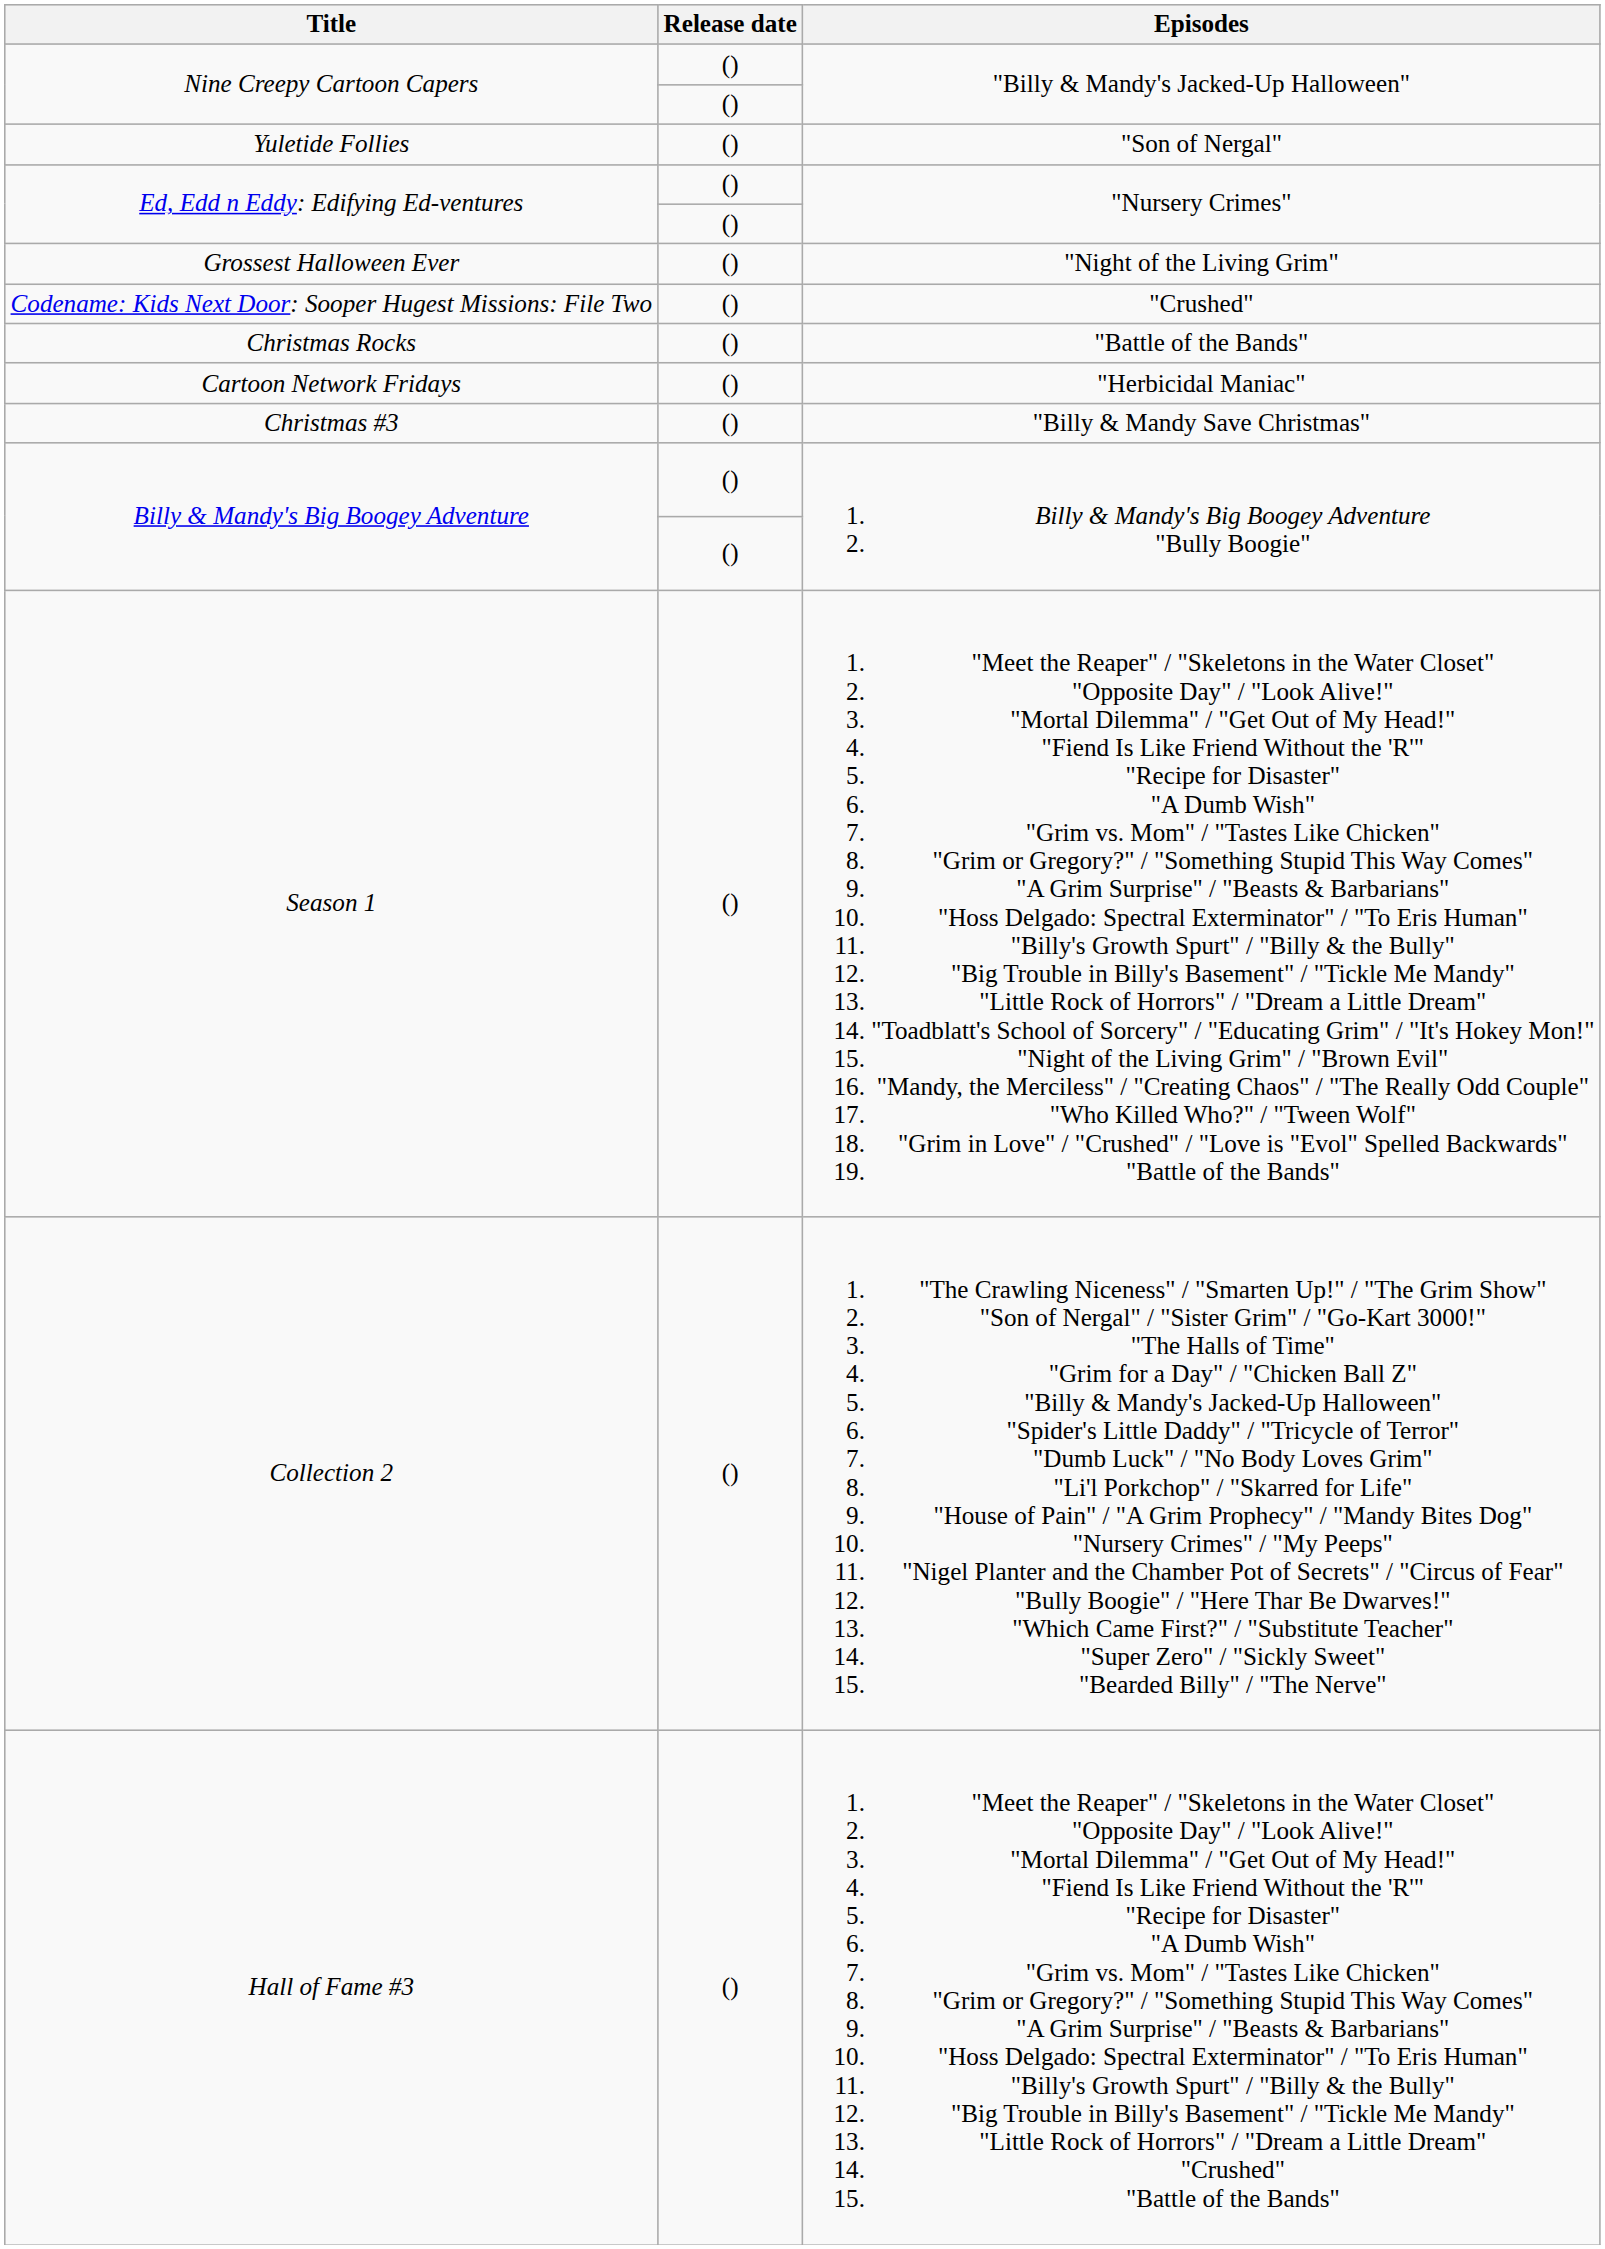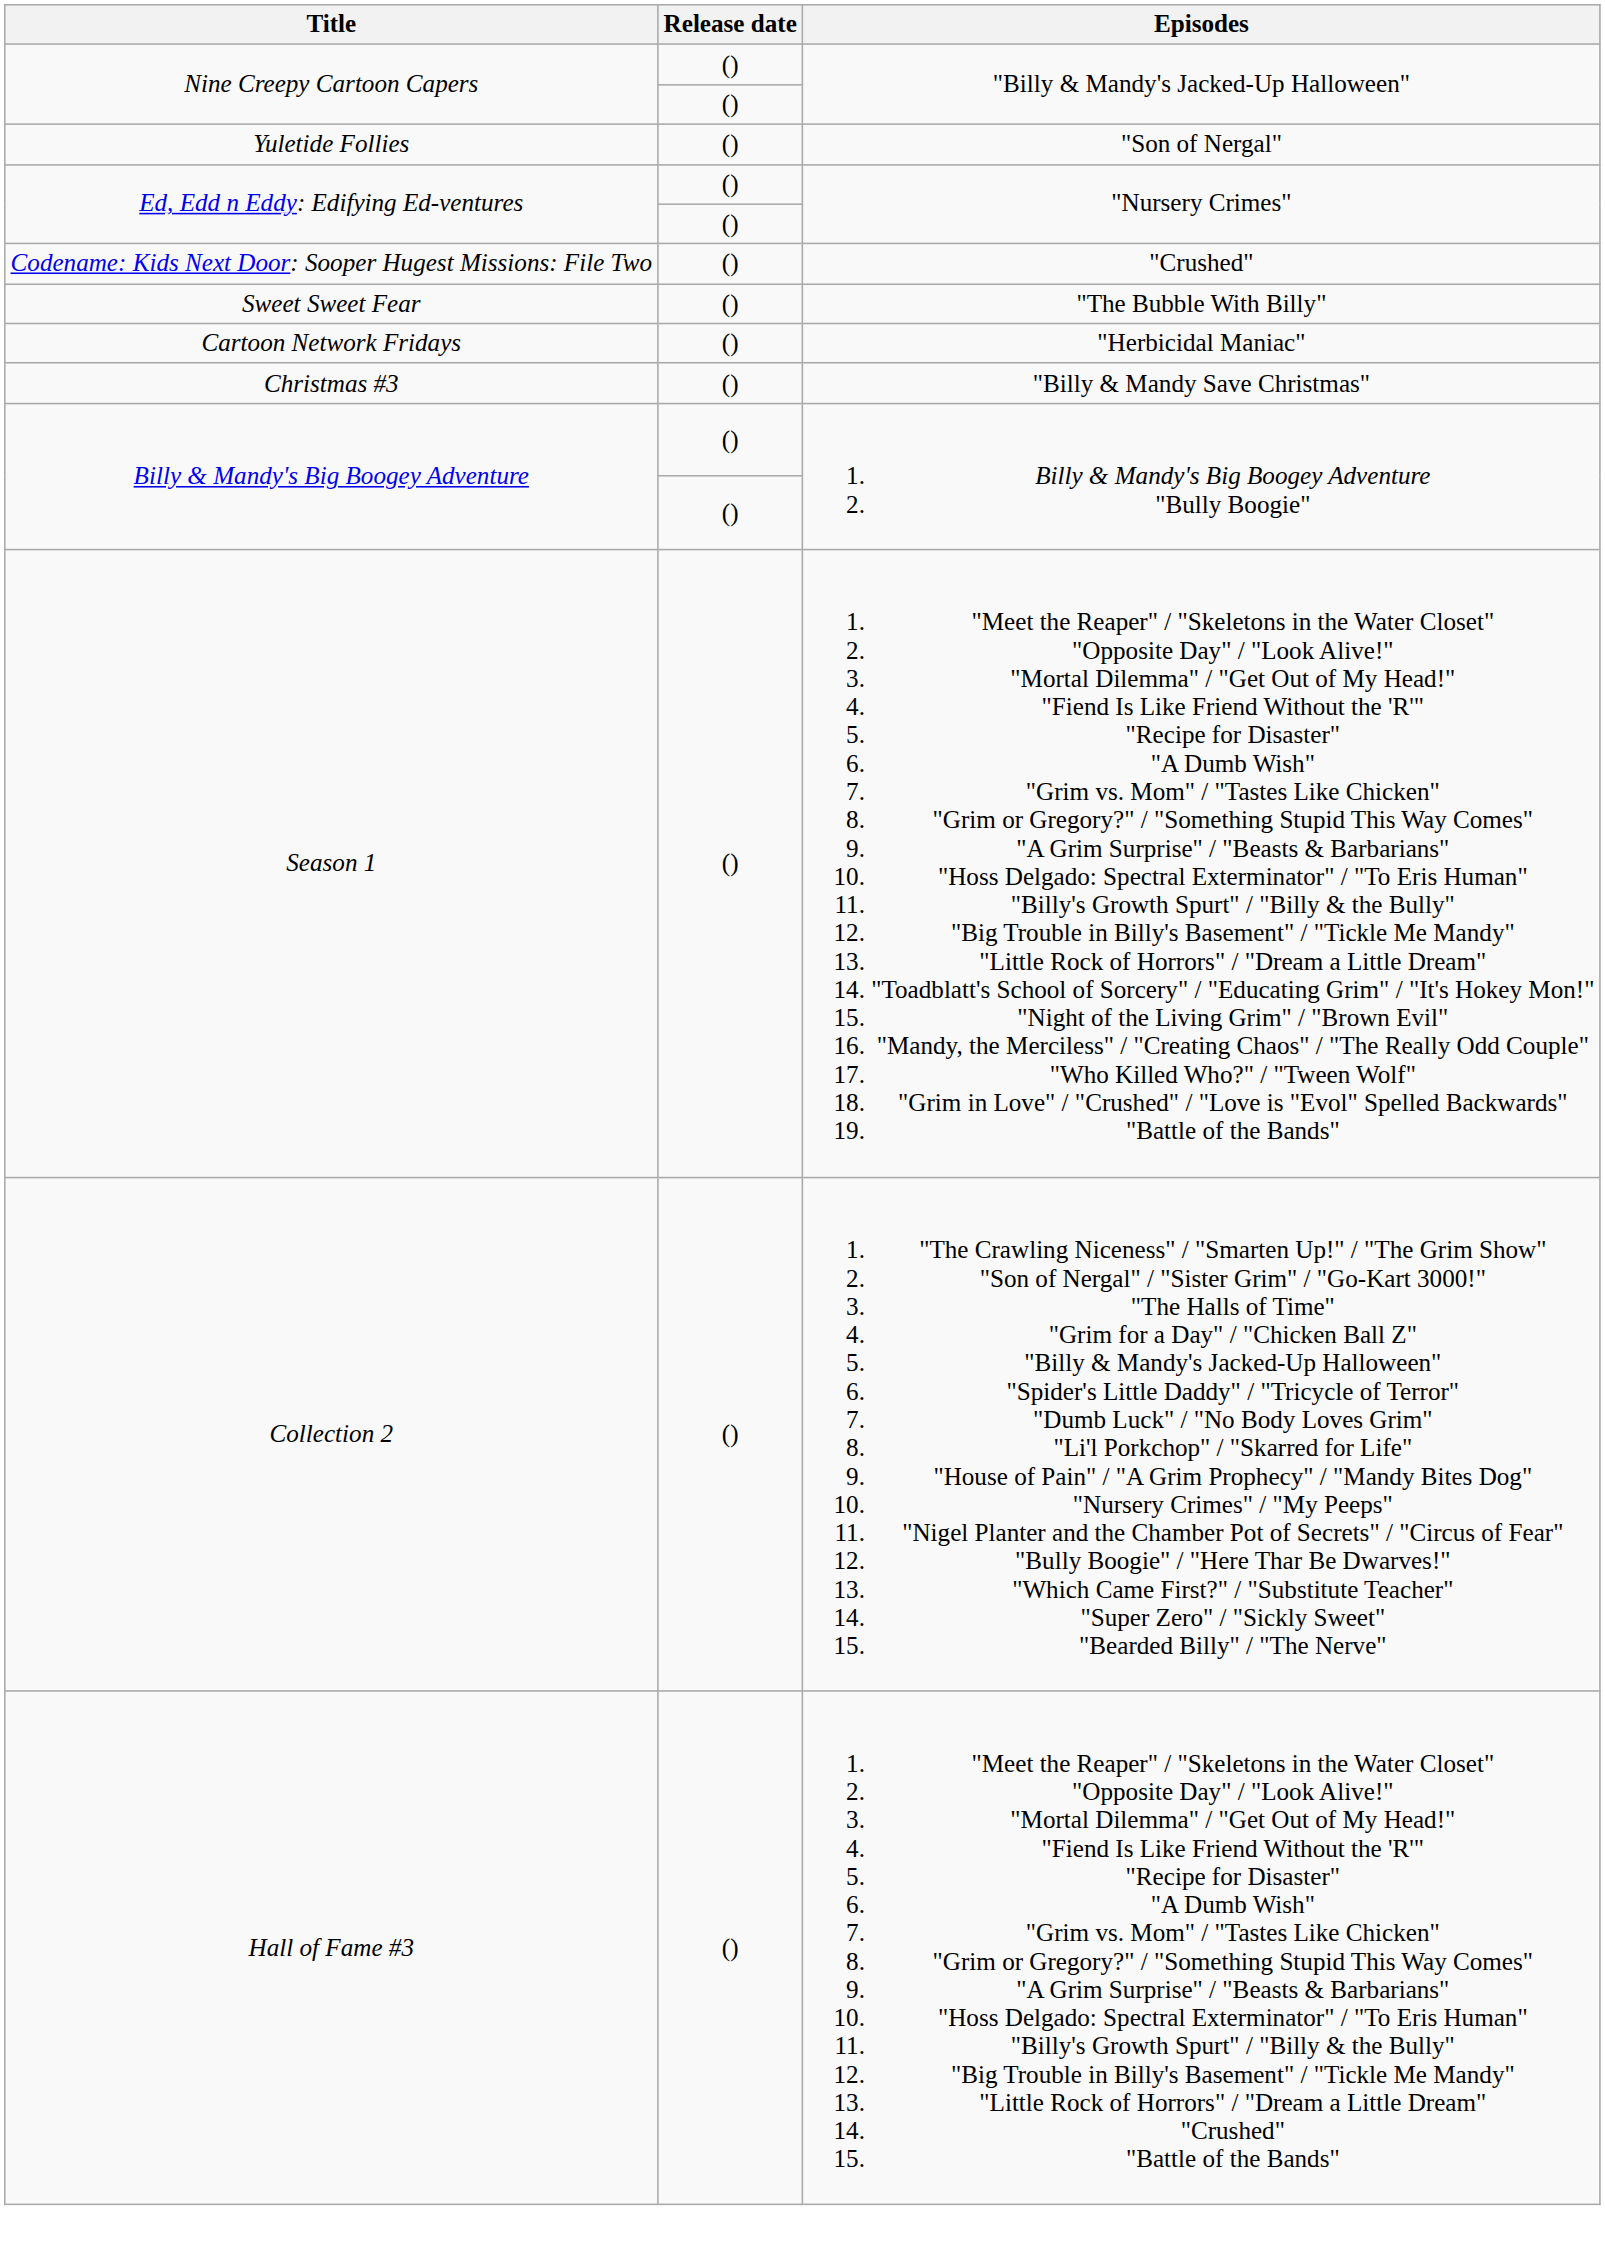- row: (331, 263)
- row: (331, 343)
+ row: (331, 303)
